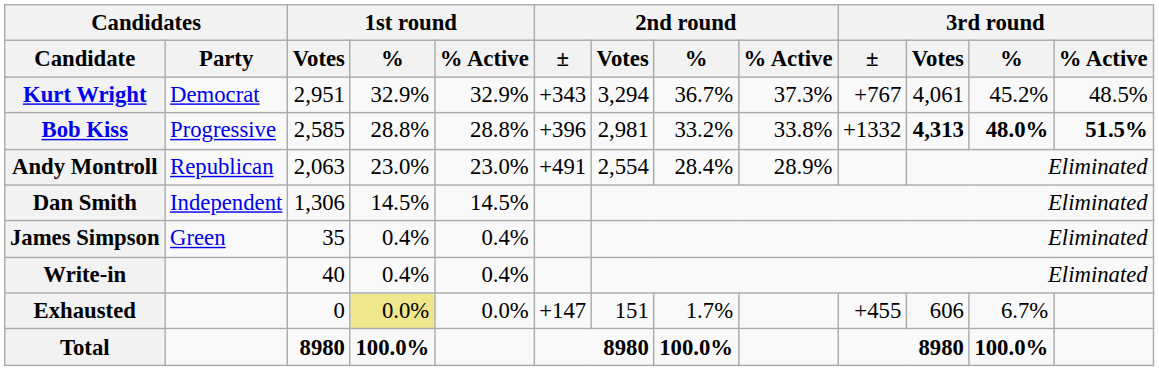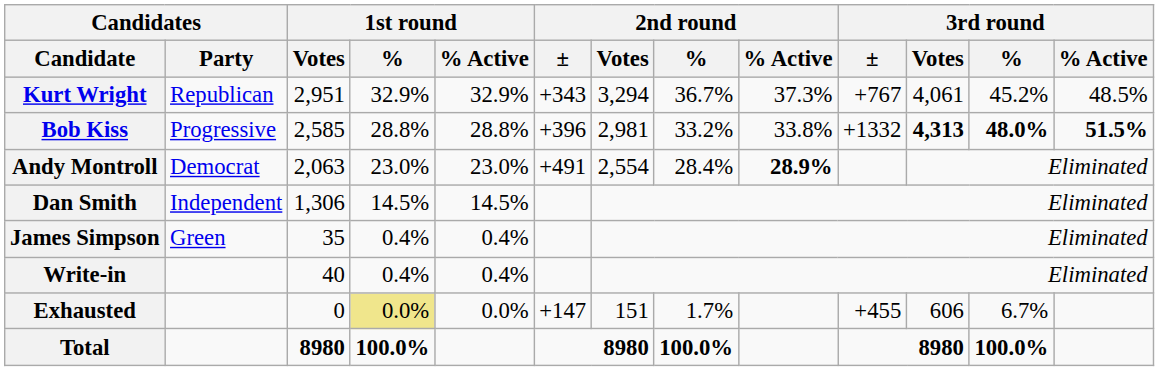(215, 94) Democrat -> (222, 94) Republican
(222, 166) Republican -> (215, 166) Democrat
(803, 166) normal -> (801, 166) bold
